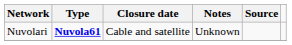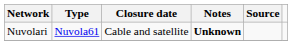(78, 31) bold -> (77, 31) normal
(217, 31) normal -> (217, 31) bold
